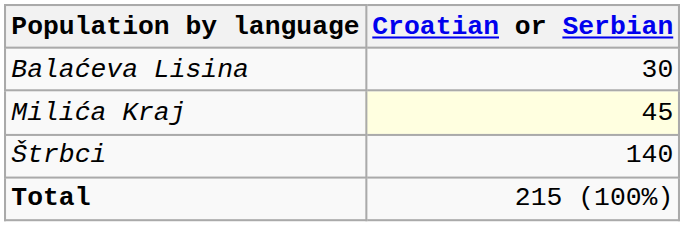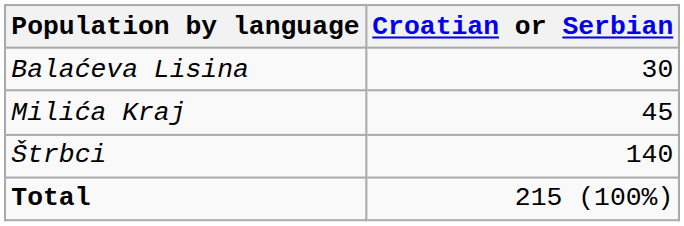(657, 113) lightyellow background -> (657, 113) no background
